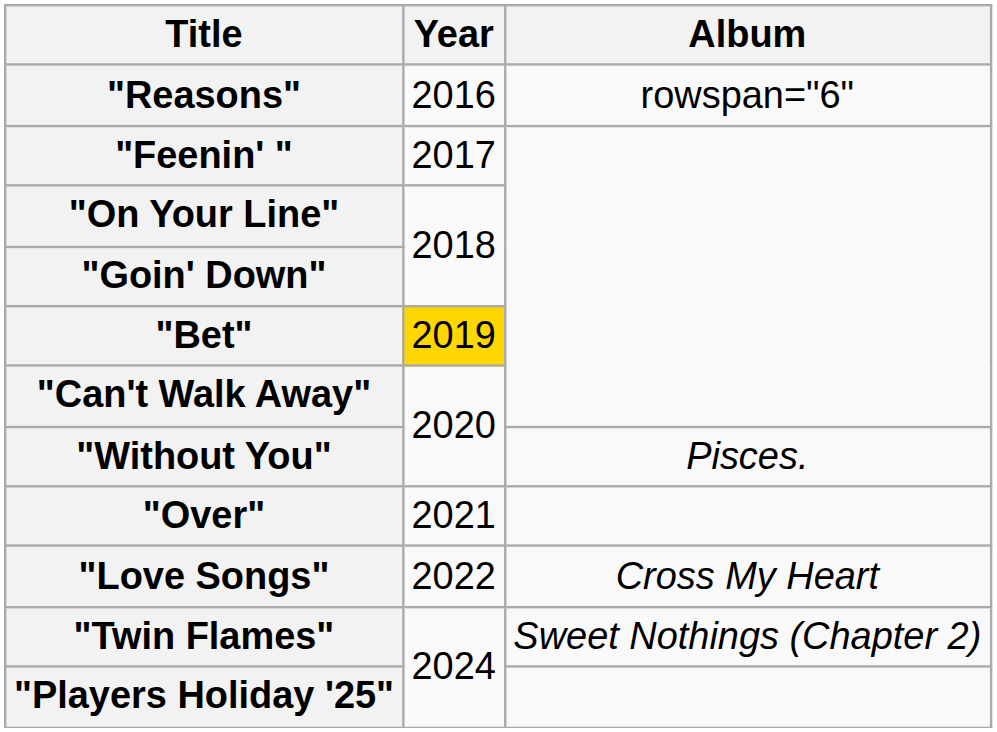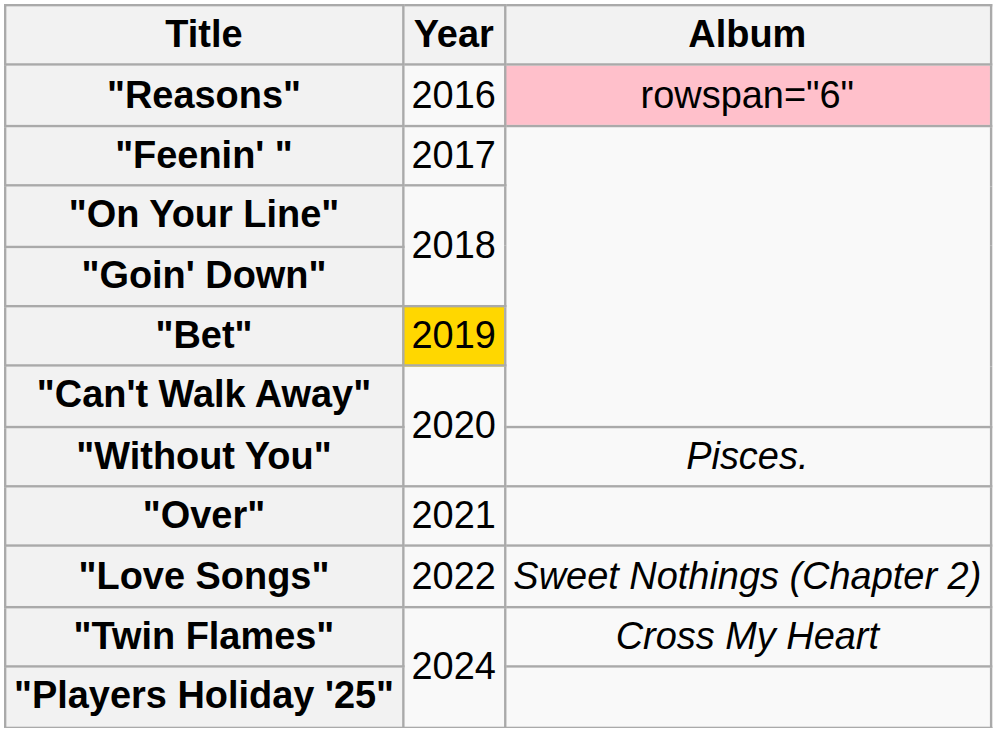(747, 94) no background -> (747, 94) pink background
(747, 575) Cross My Heart -> (747, 575) Sweet Nothings (Chapter 2)
(747, 635) Sweet Nothings (Chapter 2) -> (747, 635) Cross My Heart
